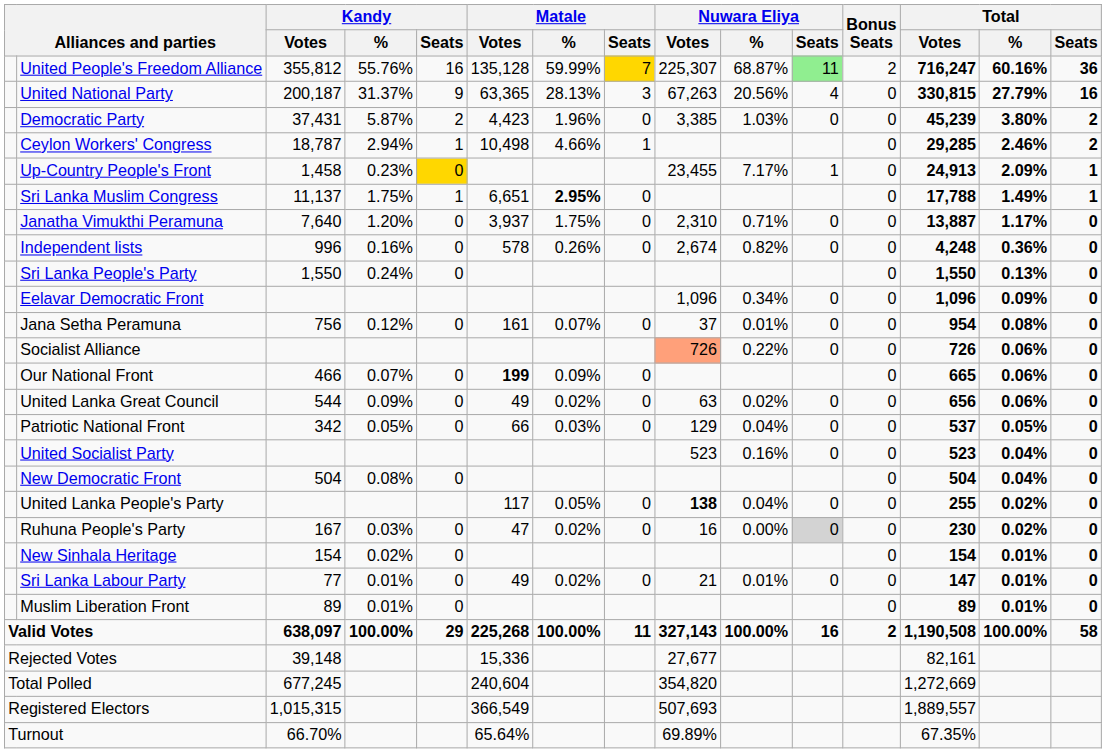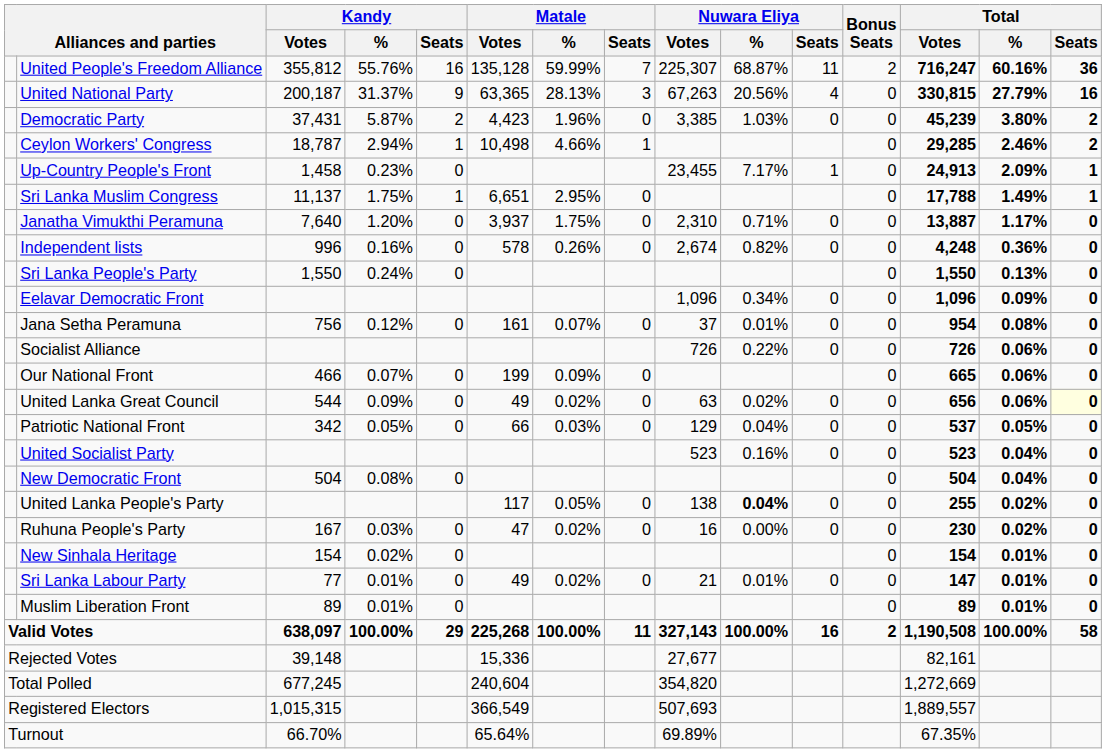(647, 68) gold background -> (647, 68) no background
(830, 68) lightgreen background -> (830, 68) no background
(459, 171) gold background -> (459, 171) no background
(578, 196) bold -> (578, 196) normal
(703, 350) lightsalmon background -> (703, 350) no background
(516, 376) bold -> (516, 376) normal
(1093, 401) no background -> (1093, 401) lightyellow background
(703, 504) bold -> (703, 504) normal
(765, 504) normal -> (765, 504) bold
(834, 529) lightgrey background -> (834, 529) no background
